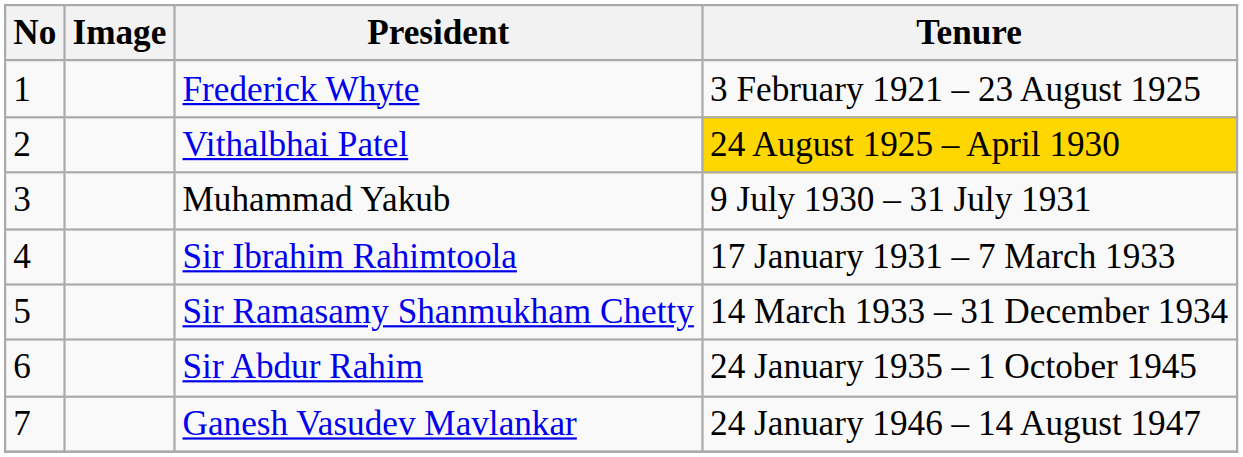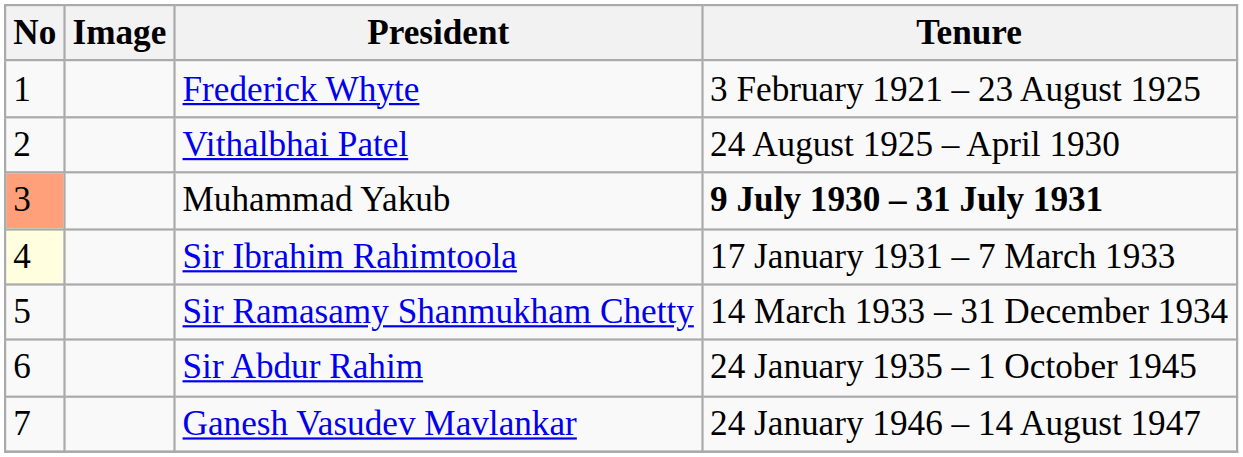(915, 144) gold background -> (915, 144) no background
(22, 199) no background -> (22, 199) lightsalmon background
(901, 199) normal -> (907, 199) bold
(22, 255) no background -> (22, 255) lightyellow background
